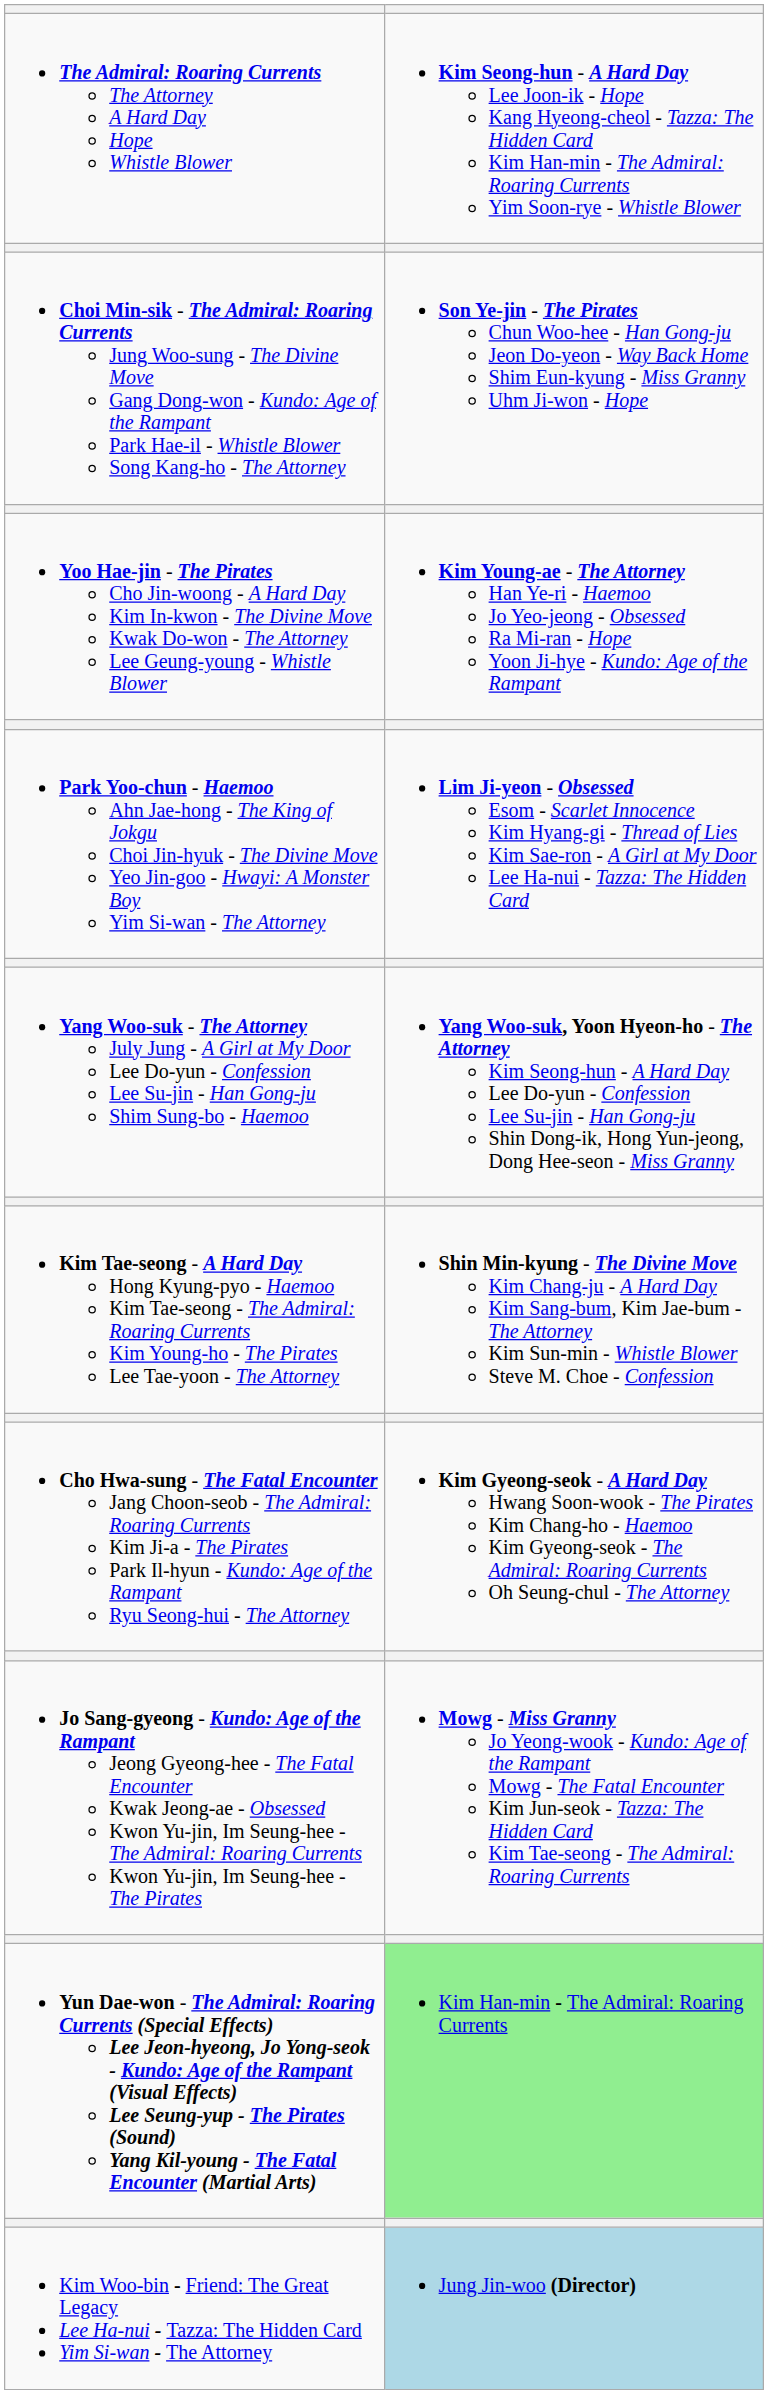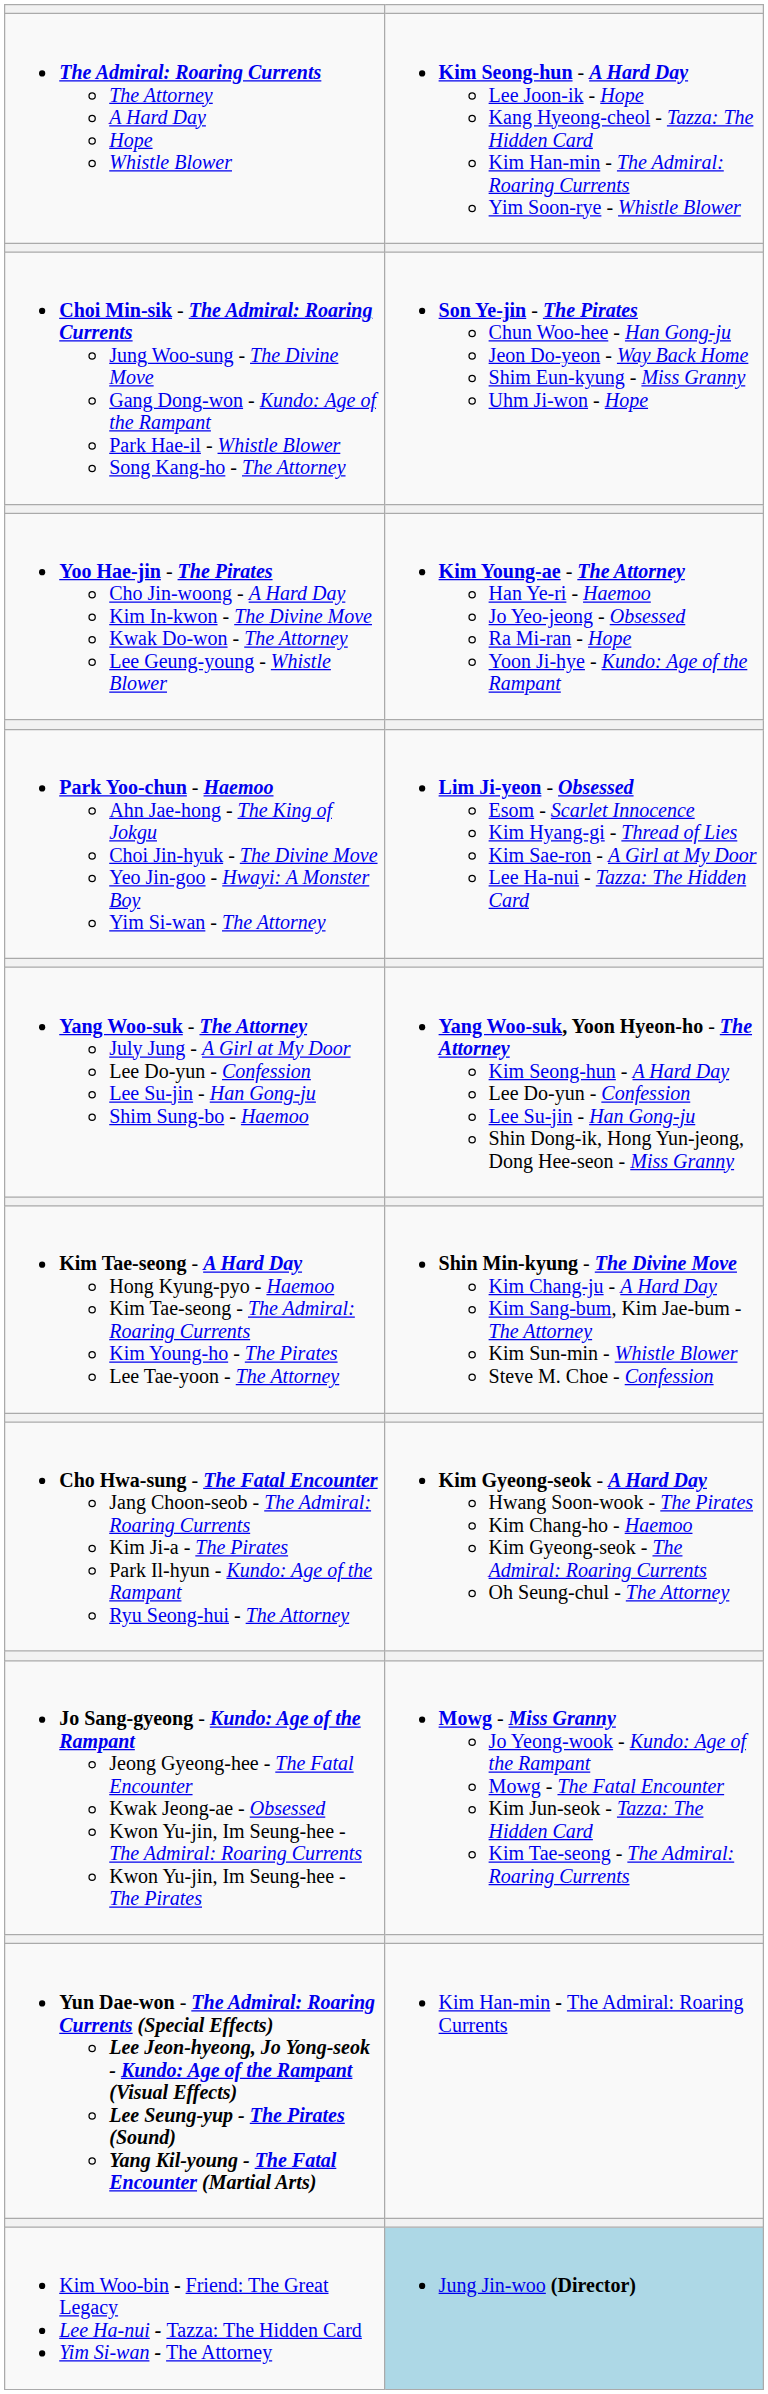(574, 2013) lightgreen background -> (574, 2013) no background
